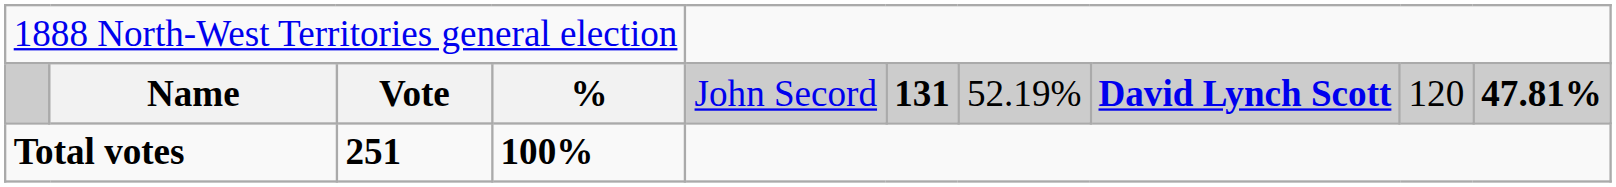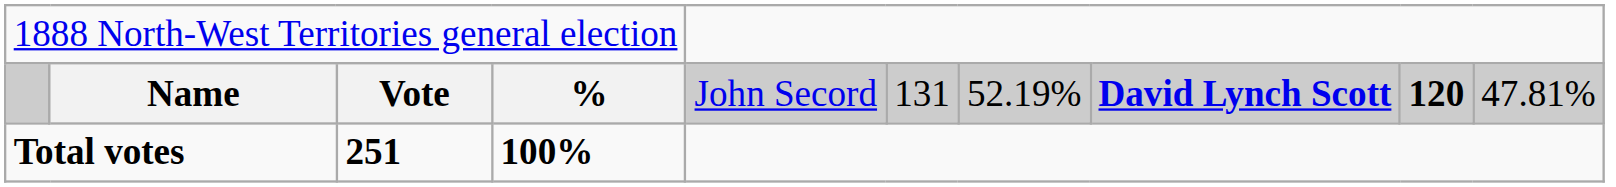(922, 92) bold -> (922, 92) normal
(1436, 92) normal -> (1436, 92) bold
(1542, 92) bold -> (1539, 92) normal
